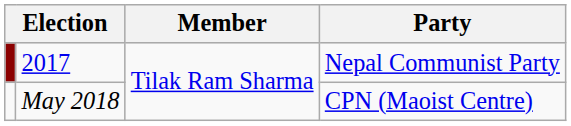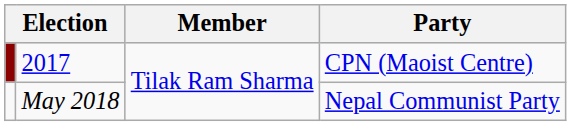(442, 62) Nepal Communist Party -> (429, 62) CPN (Maoist Centre)
(429, 100) CPN (Maoist Centre) -> (442, 100) Nepal Communist Party
